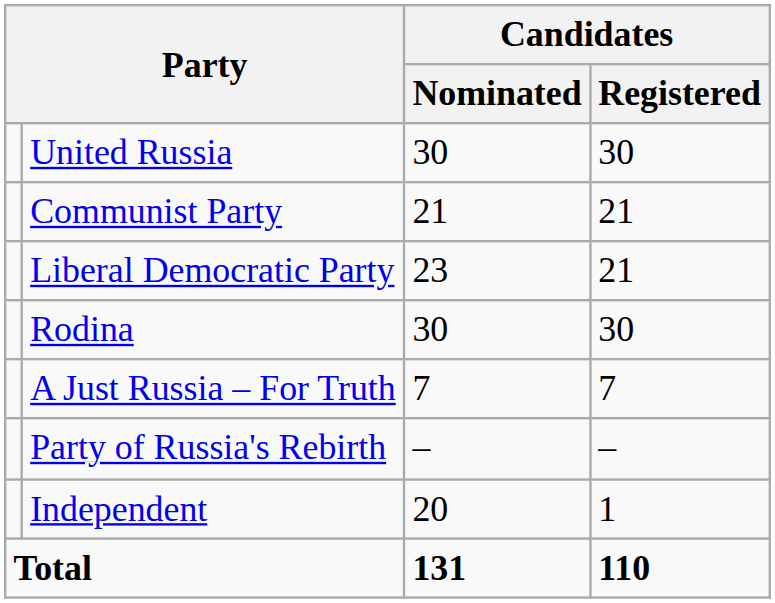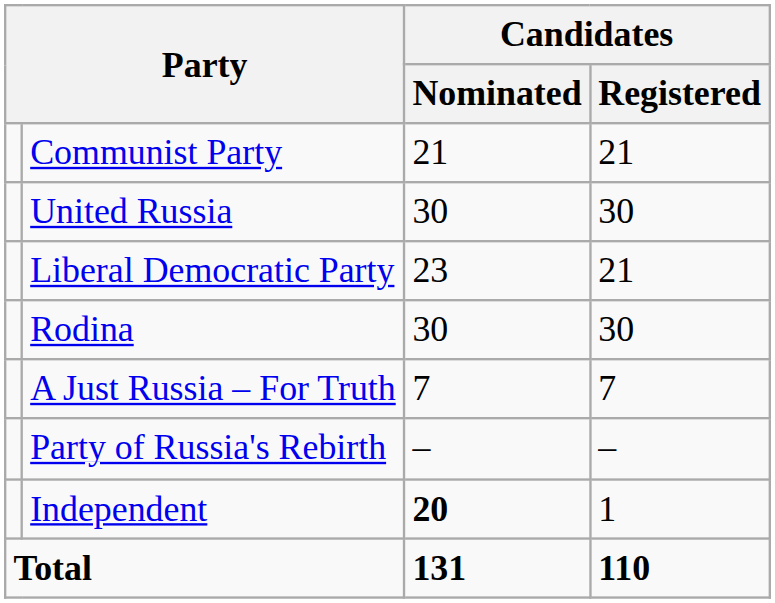rows swapped: (131, 152) <-> (156, 211)
(430, 507) normal -> (430, 507) bold
